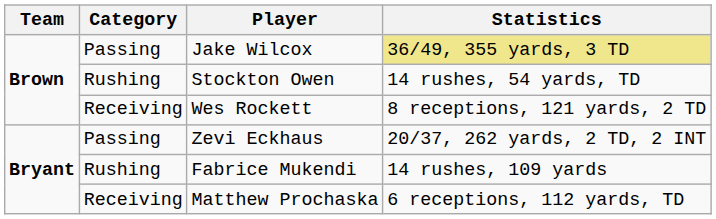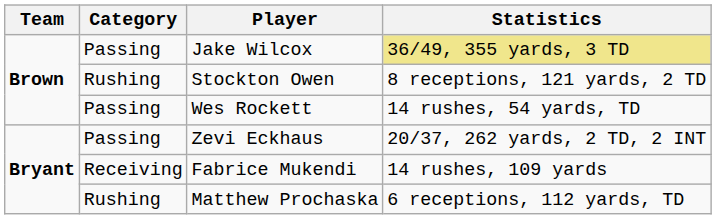(514, 80) 14 rushes, 54 yards, TD -> (547, 80) 8 receptions, 121 yards, 2 TD
(133, 110) Receiving -> (122, 110) Passing
(547, 110) 8 receptions, 121 yards, 2 TD -> (514, 110) 14 rushes, 54 yards, TD
(122, 169) Rushing -> (133, 169) Receiving
(133, 199) Receiving -> (122, 199) Rushing
